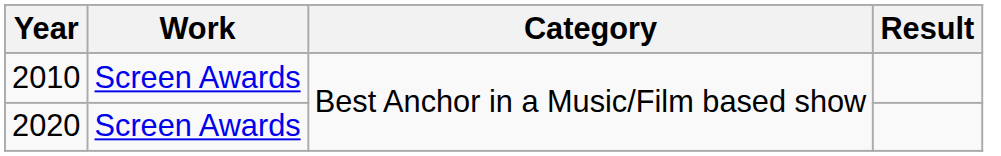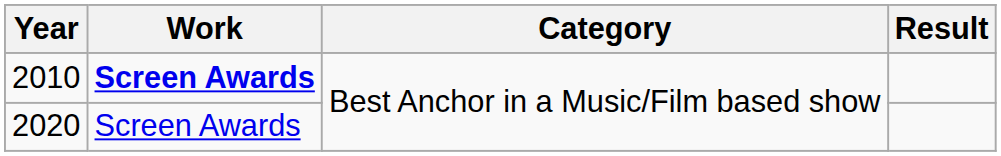(198, 77) normal -> (205, 77) bold
